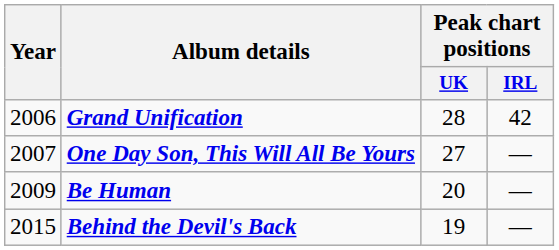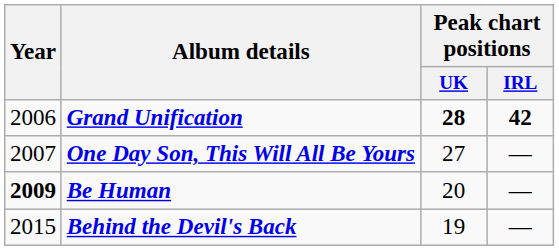(454, 117) normal -> (454, 117) bold
(520, 117) normal -> (520, 117) bold
(33, 190) normal -> (33, 190) bold
